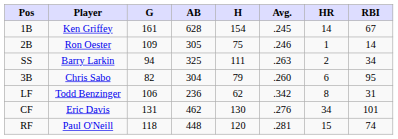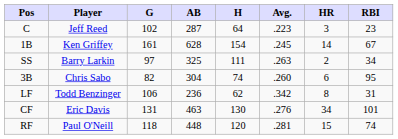+ row: (26, 28)
- row: (26, 45)
(149, 61) 94 -> (149, 61) 97
(238, 77) 79 -> (238, 77) 74
(194, 110) 462 -> (194, 110) 463
